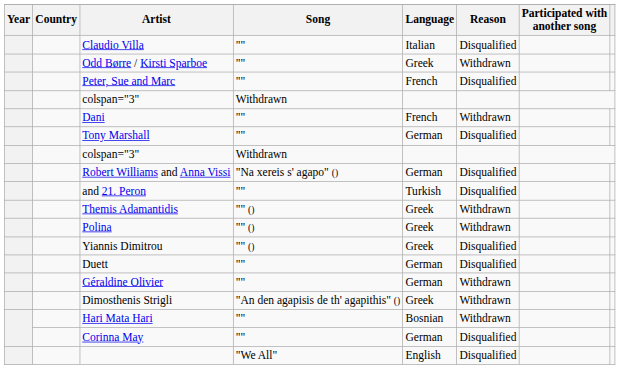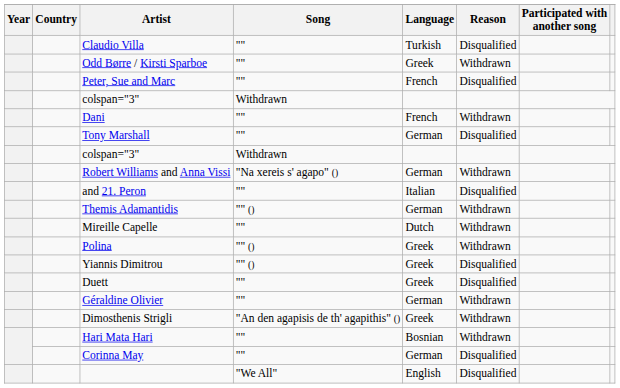(420, 44) Italian -> (423, 44) Turkish
(488, 172) Disqualified -> (485, 172) Withdrawn
(423, 191) Turkish -> (420, 191) Italian
(420, 209) Greek -> (424, 209) German
+ row: (120, 227)
(424, 264) German -> (420, 282) Greek
